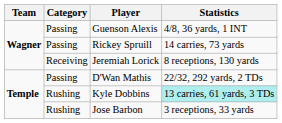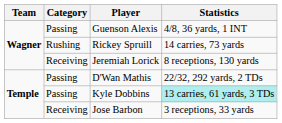(62, 45) Passing -> (63, 45) Rushing
(63, 94) Rushing -> (62, 94) Passing
(63, 110) Rushing -> (67, 110) Receiving
